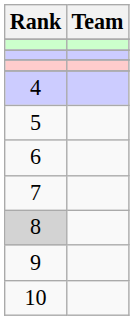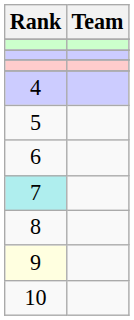(36, 192) no background -> (36, 192) paleturquoise background
(36, 227) lightgrey background -> (36, 227) no background
(36, 262) no background -> (36, 262) lightyellow background
